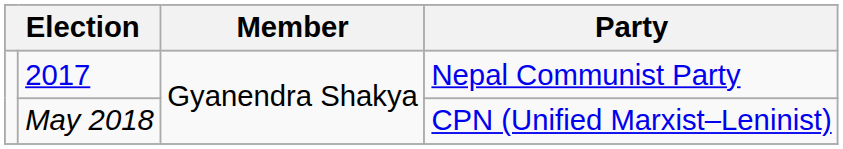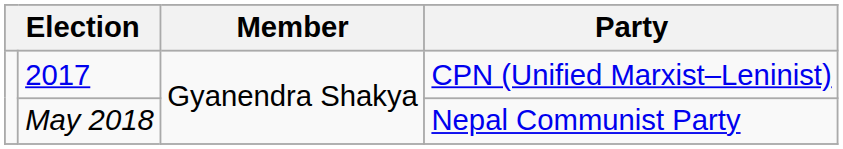(586, 74) Nepal Communist Party -> (632, 74) CPN (Unified Marxist–Leninist)
(632, 120) CPN (Unified Marxist–Leninist) -> (586, 120) Nepal Communist Party
